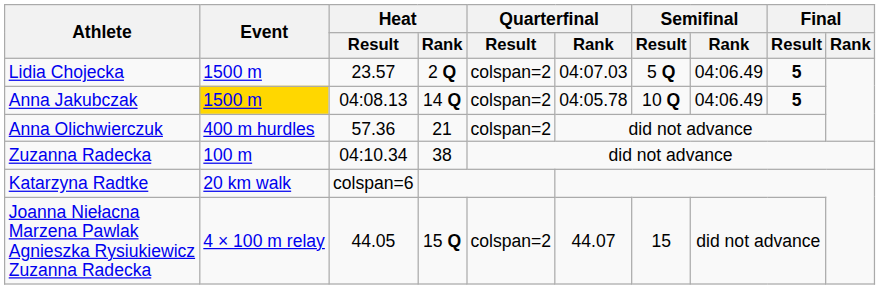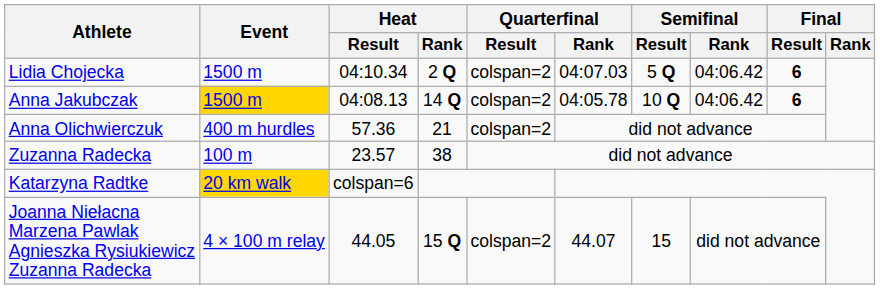(373, 73) 23.57 -> (373, 73) 04:10.34
(729, 73) 04:06.49 -> (729, 73) 04:06.42
(797, 73) 5 -> (797, 73) 6
(729, 101) 04:06.49 -> (729, 101) 04:06.42
(797, 101) 5 -> (797, 101) 6
(373, 156) 04:10.34 -> (373, 156) 23.57
(247, 184) no background -> (247, 184) gold background
